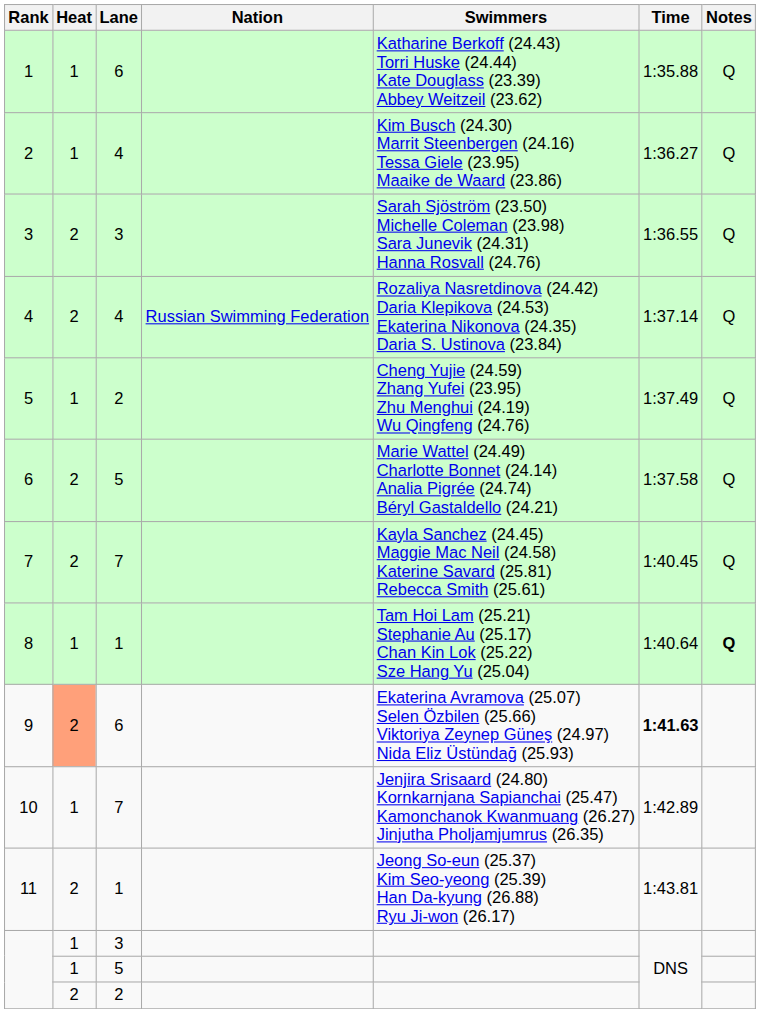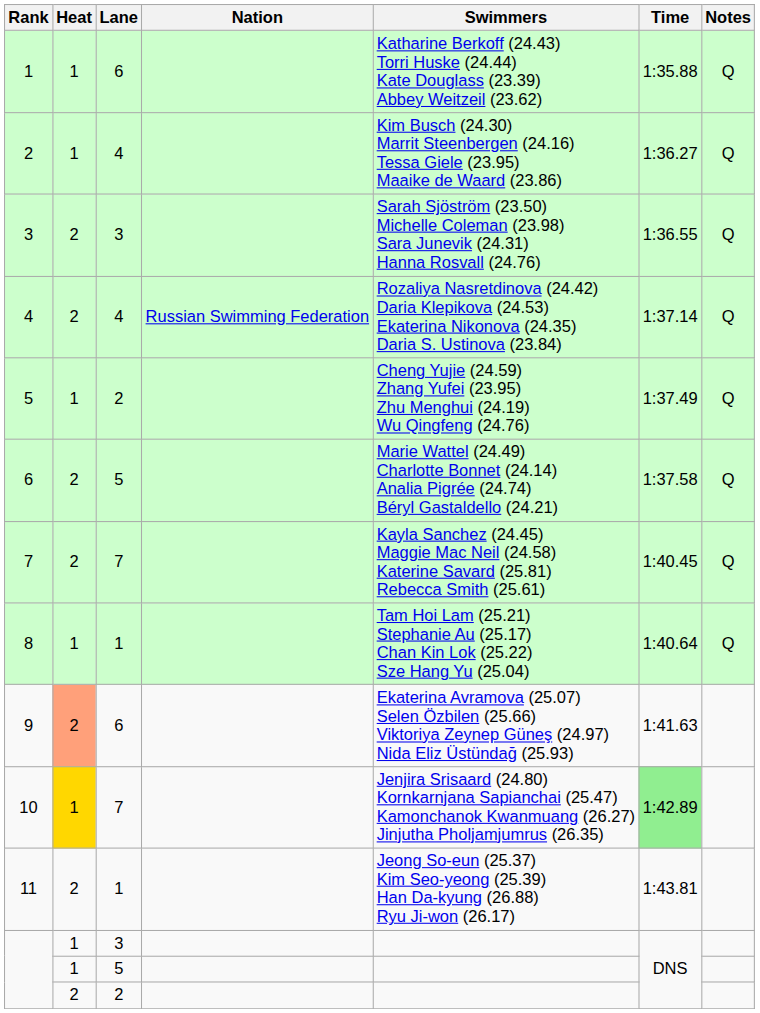(729, 643) bold -> (728, 643) normal
(671, 725) bold -> (670, 725) normal
(74, 807) no background -> (74, 807) gold background
(671, 807) no background -> (670, 807) lightgreen background
